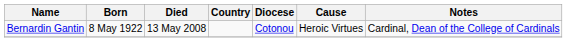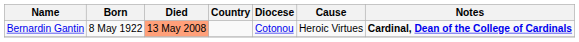(177, 28) no background -> (177, 28) lightsalmon background
(464, 28) normal -> (470, 28) bold
